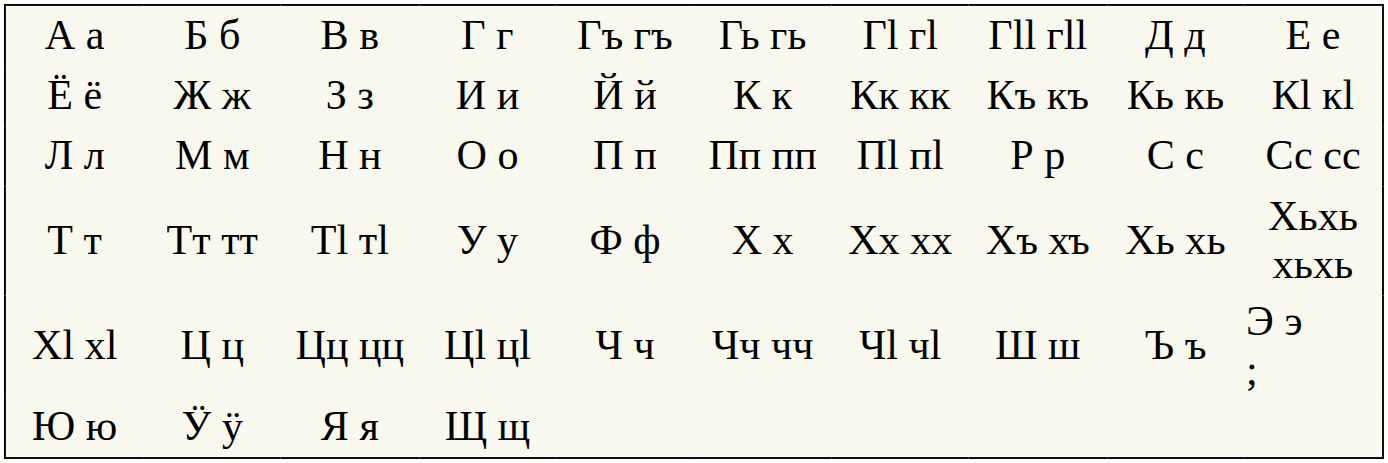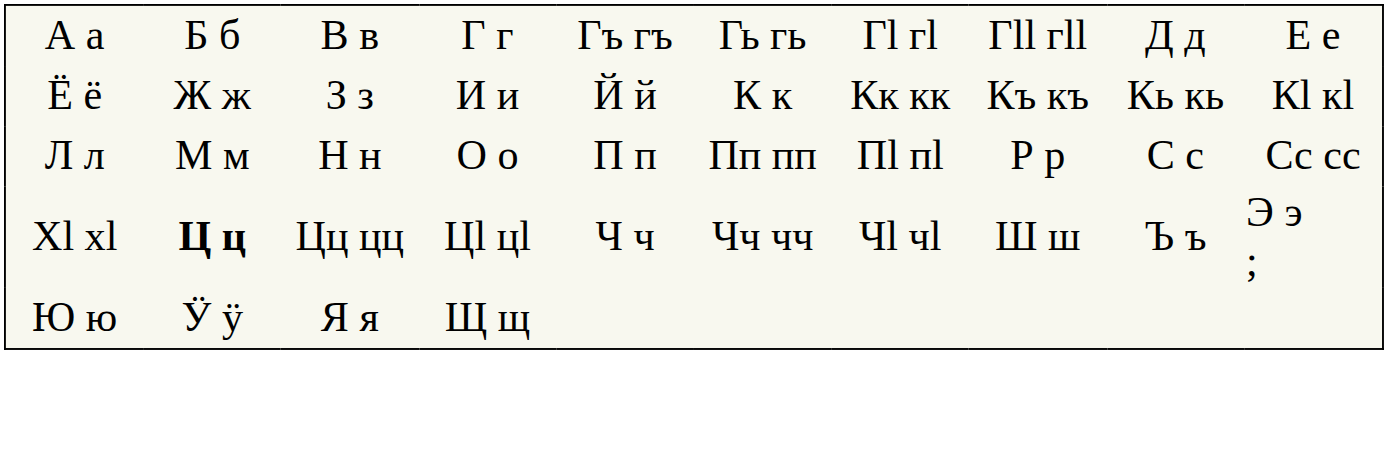- row: (75, 240)
(212, 345) normal -> (212, 236) bold
